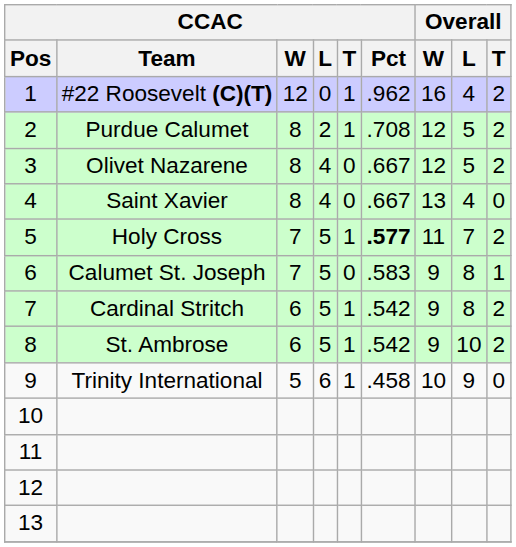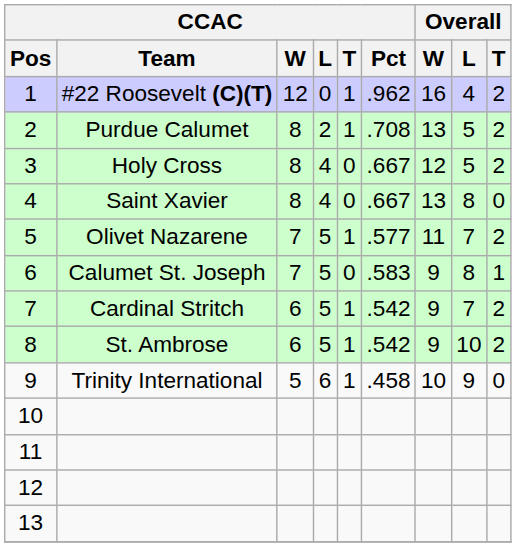(433, 129) 12 -> (433, 129) 13
(167, 165) Olivet Nazarene -> (167, 165) Holy Cross
(469, 201) 4 -> (469, 201) 8
(167, 237) Holy Cross -> (167, 237) Olivet Nazarene
(389, 237) bold -> (389, 237) normal
(469, 308) 8 -> (469, 308) 7
